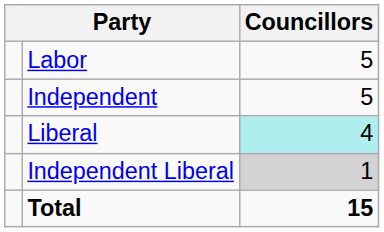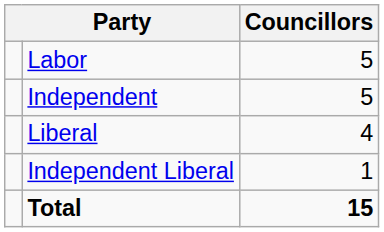(367, 134) paleturquoise background -> (367, 134) no background
(367, 171) lightgrey background -> (367, 171) no background
